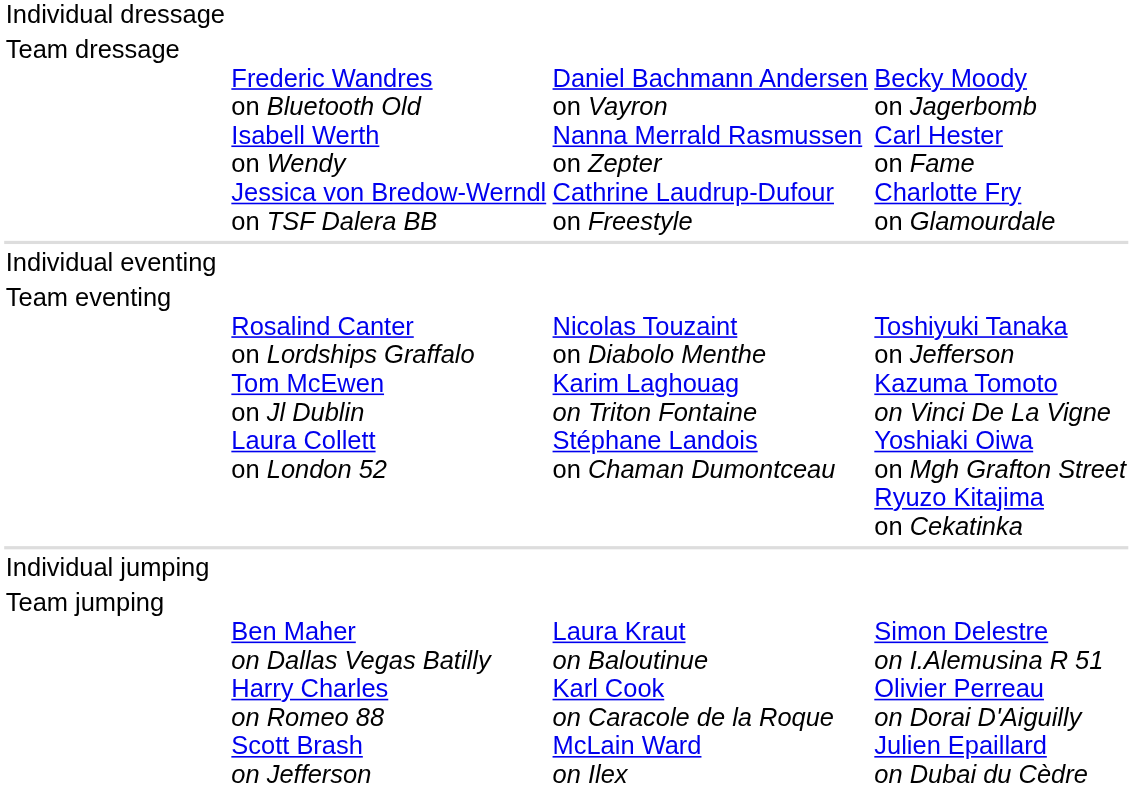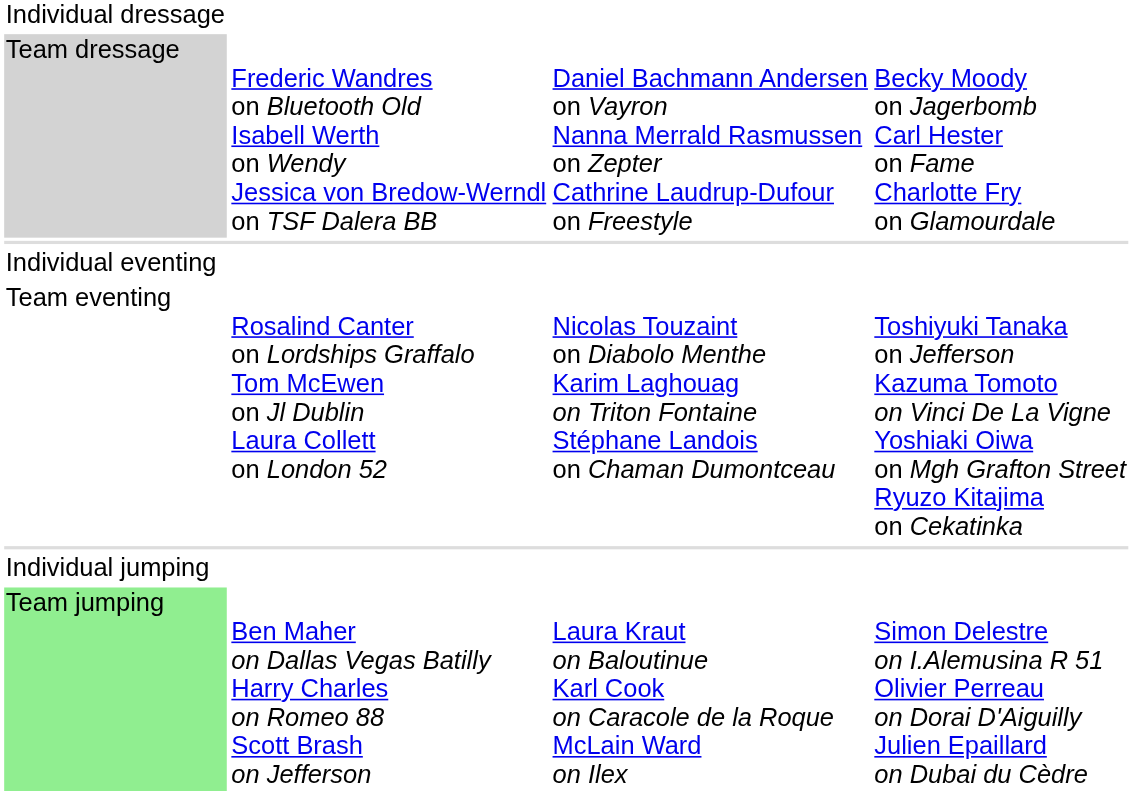(93, 49) no background -> (93, 49) lightgrey background
(85, 603) no background -> (85, 603) lightgreen background
